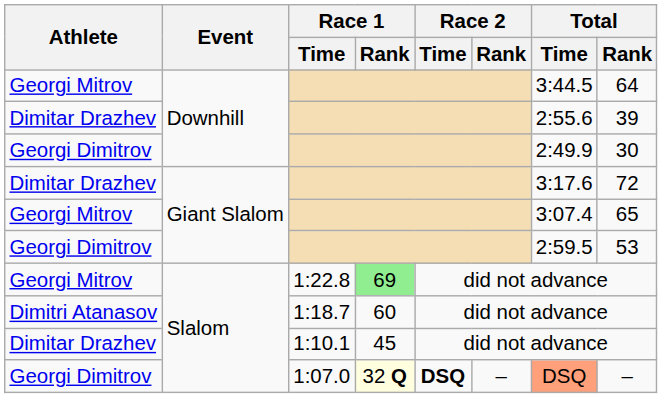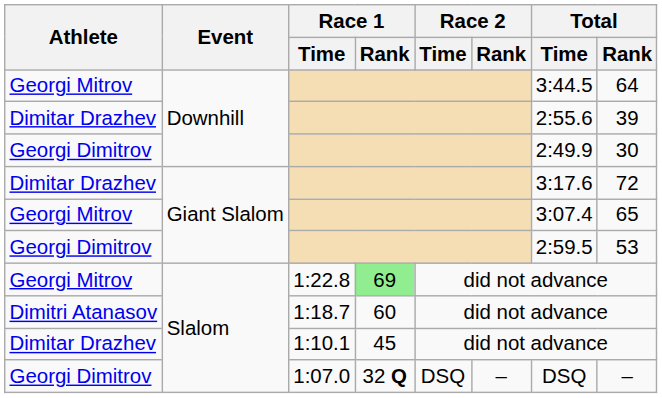(385, 377) lightyellow background -> (385, 377) no background
(443, 377) bold -> (443, 377) normal
(564, 377) lightsalmon background -> (564, 377) no background
